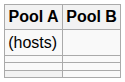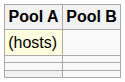(33, 42) no background -> (33, 42) lightyellow background
